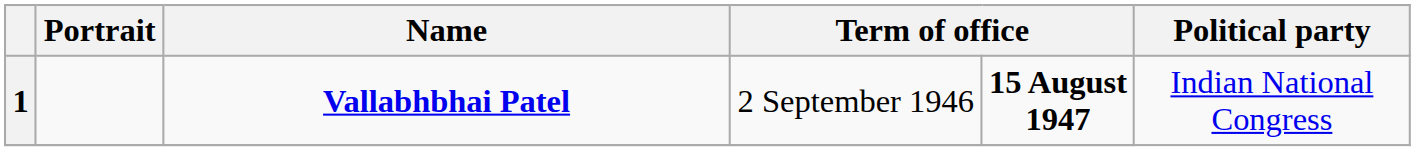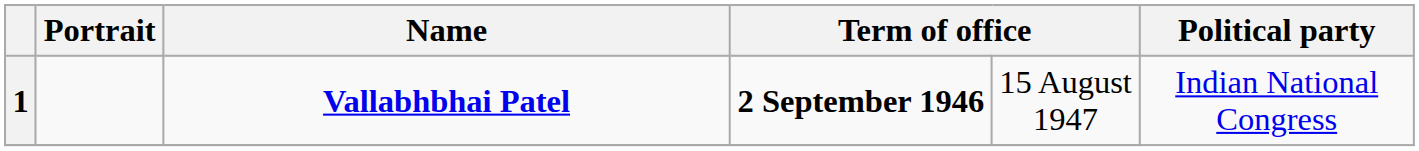(856, 100) normal -> (861, 100) bold
(1058, 100) bold -> (1065, 100) normal
